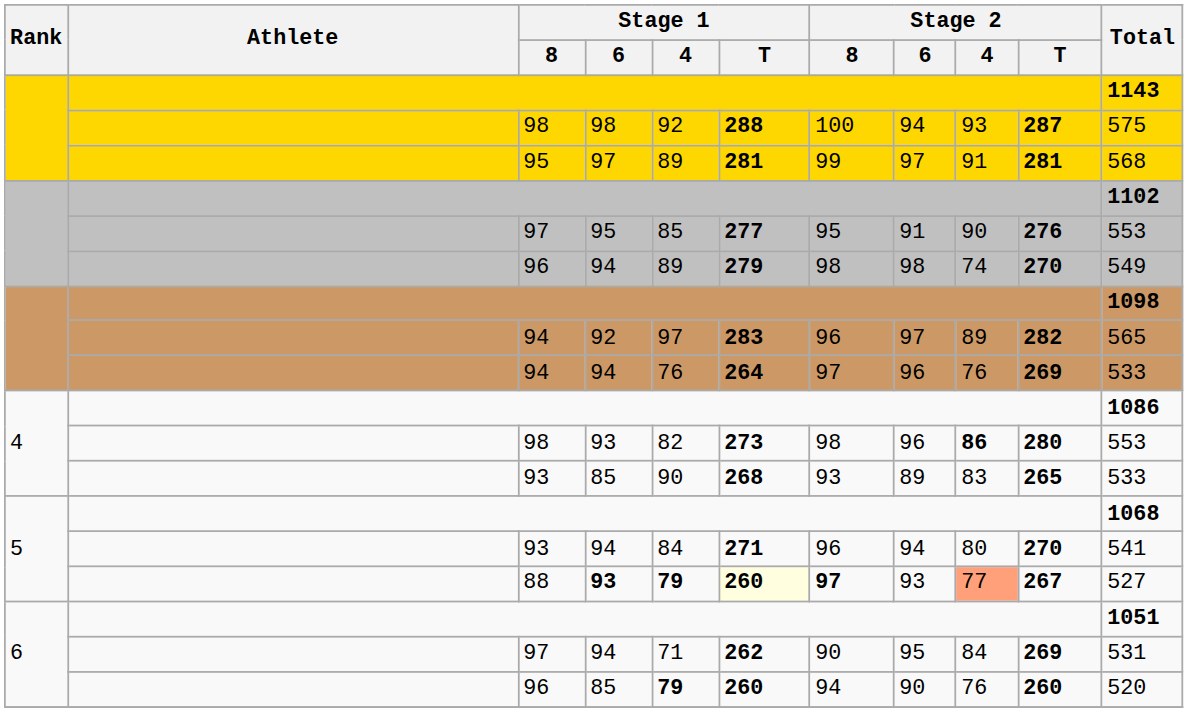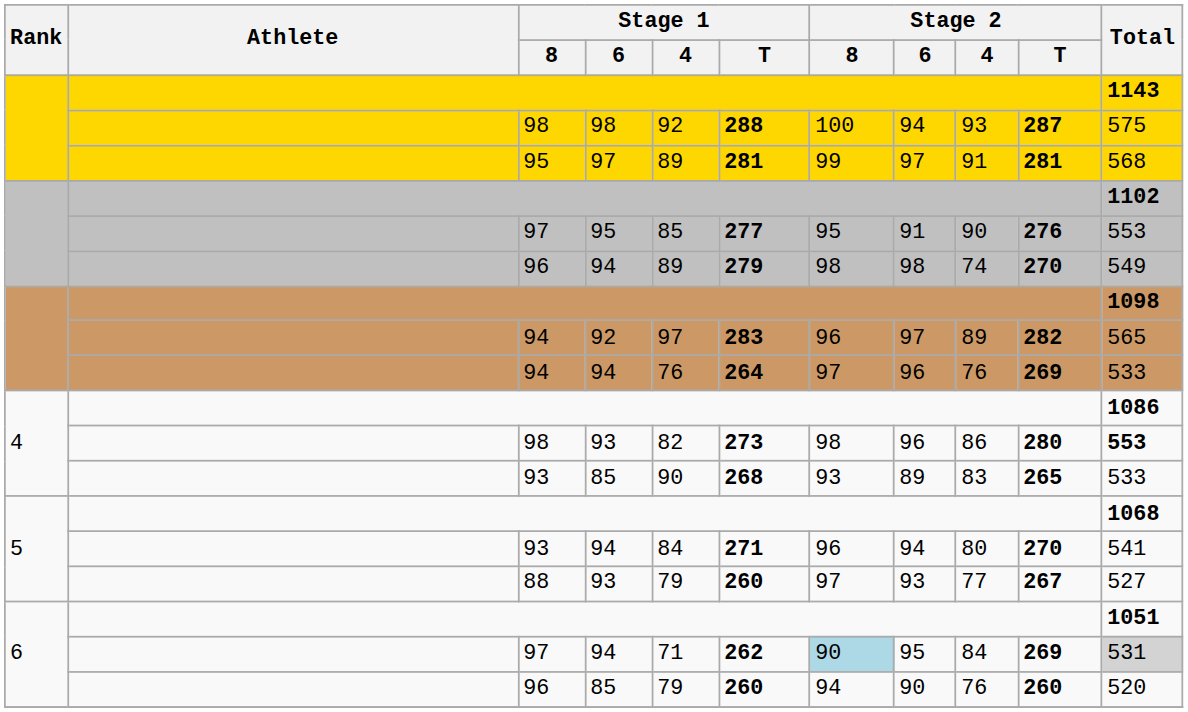(974, 444) bold -> (974, 444) normal
(1127, 444) normal -> (1127, 444) bold
(603, 584) bold -> (603, 584) normal
(670, 584) bold -> (670, 584) normal
(744, 584) lightyellow background -> (744, 584) no background
(828, 584) bold -> (828, 584) normal
(974, 584) lightsalmon background -> (974, 584) no background
(828, 654) no background -> (828, 654) lightblue background
(1127, 654) no background -> (1127, 654) lightgrey background
(670, 689) bold -> (670, 689) normal
